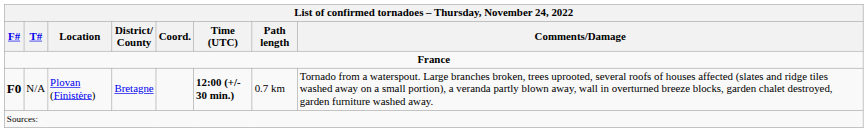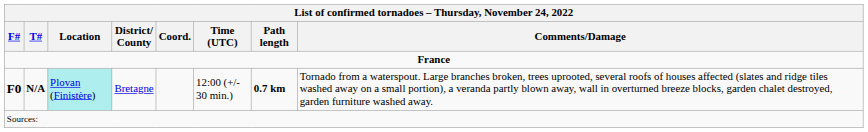(36, 89) normal -> (36, 89) bold
(73, 89) no background -> (73, 89) paleturquoise background
(218, 89) bold -> (218, 89) normal
(270, 89) normal -> (270, 89) bold
